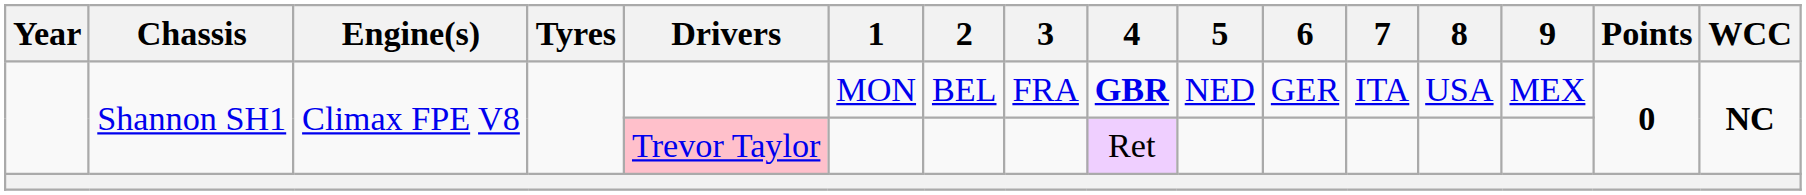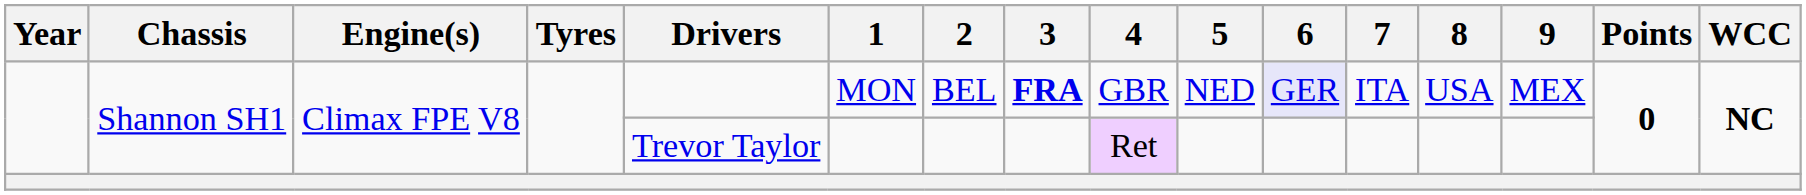(1046, 89) normal -> (1048, 89) bold
(1132, 89) bold -> (1134, 89) normal
(1305, 89) no background -> (1305, 89) lavender background
(726, 145) pink background -> (726, 145) no background
